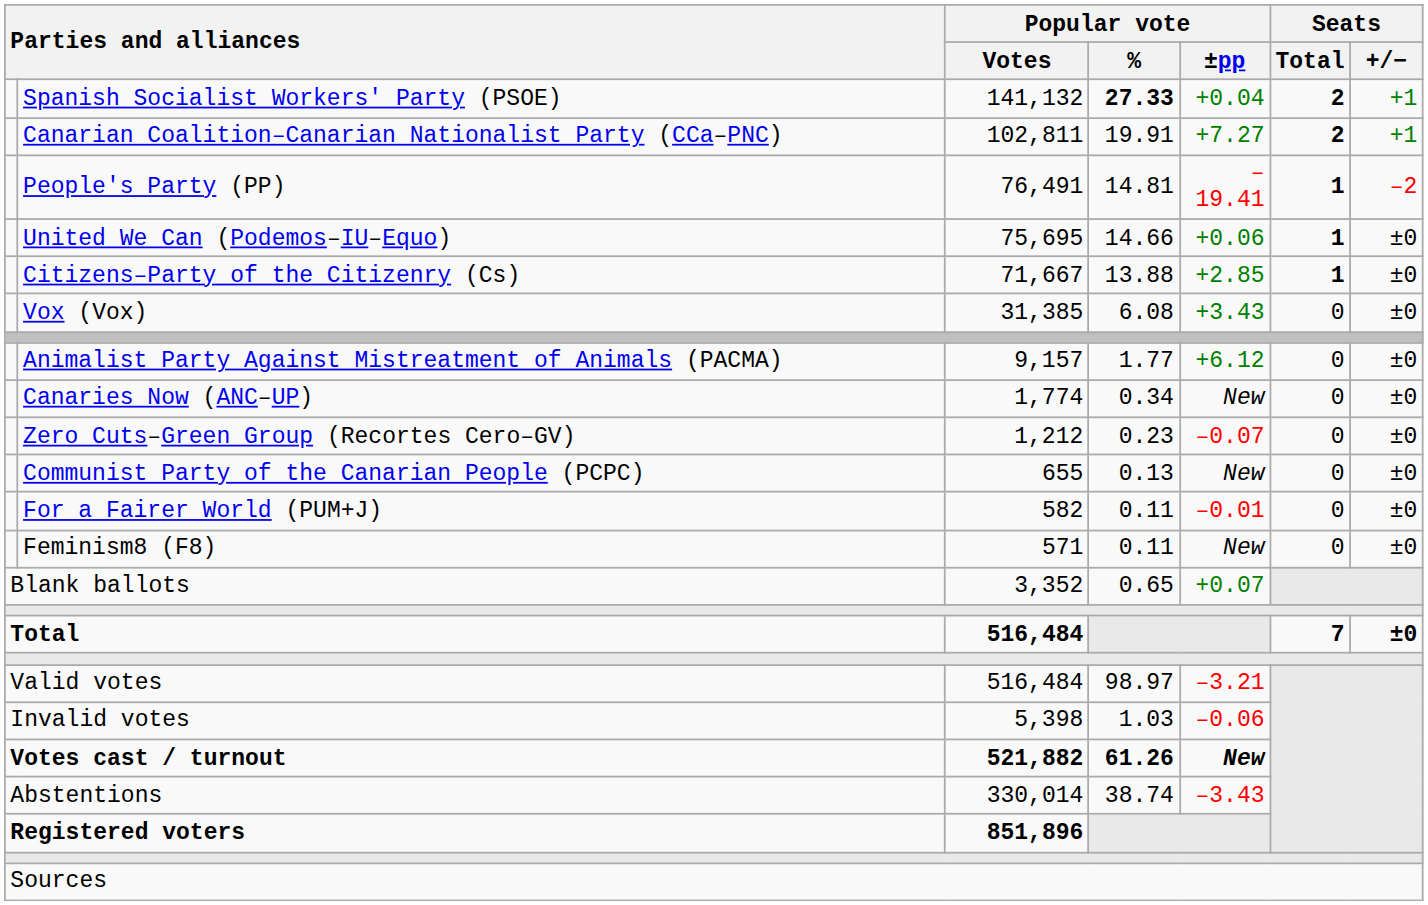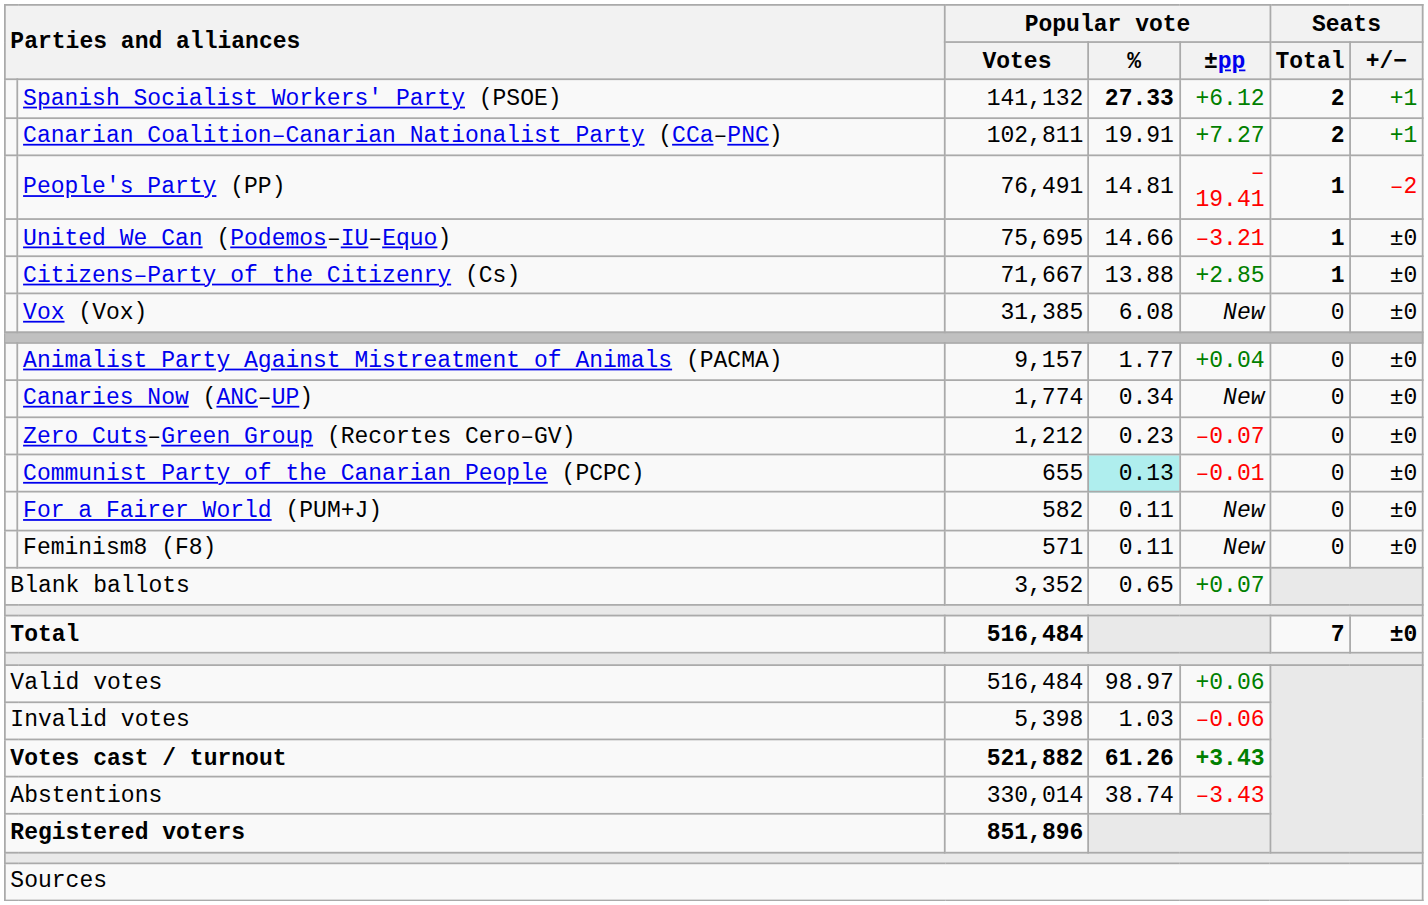(1230, 99) +0.04 -> (1230, 99) +6.12
(1230, 238) +0.06 -> (1230, 238) –3.21
(1230, 313) +3.43 -> (1244, 313) New
(1230, 361) +6.12 -> (1230, 361) +0.04
(1146, 474) no background -> (1146, 474) paleturquoise background
(1244, 474) New -> (1230, 474) –0.01
(1230, 511) –0.01 -> (1244, 511) New
(1230, 683) –3.21 -> (1230, 683) +0.06
(1244, 758) New -> (1230, 758) +3.43
